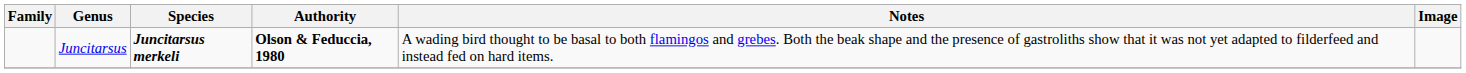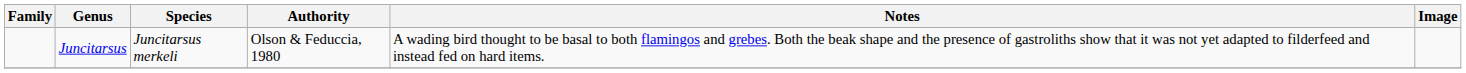(169, 47) bold -> (167, 47) normal
(314, 47) bold -> (306, 47) normal
